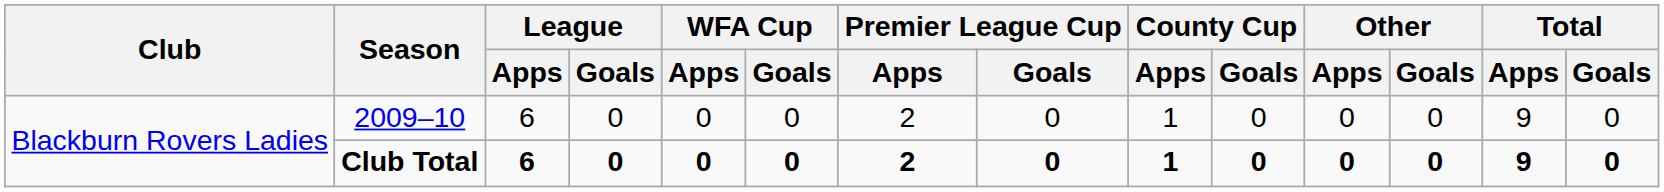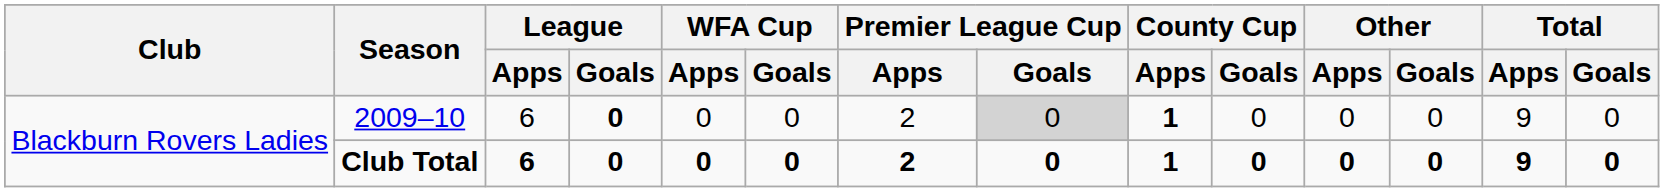(615, 117) normal -> (615, 117) bold
(1052, 117) no background -> (1052, 117) lightgrey background
(1170, 117) normal -> (1170, 117) bold
